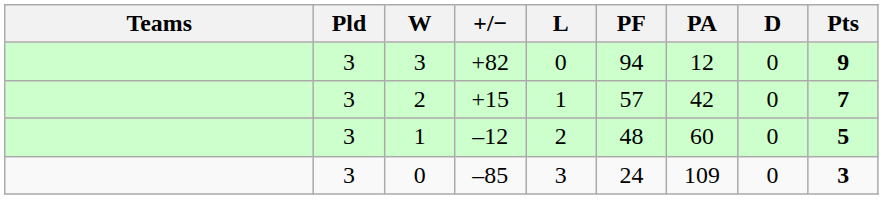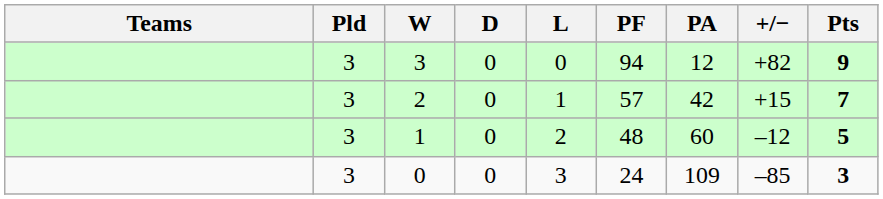columns swapped: (773, 23) <-> (490, 23)
